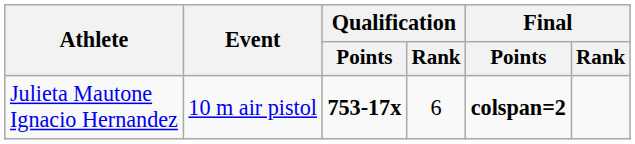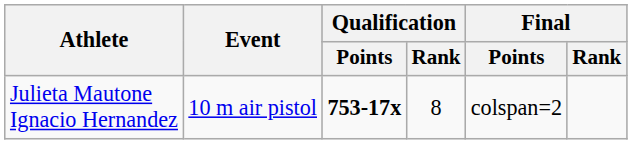(436, 107) 6 -> (436, 107) 8
(518, 107) bold -> (516, 107) normal
